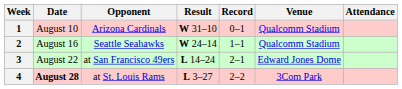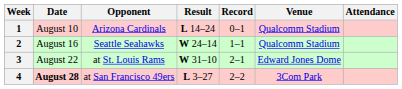(198, 28) W 31–10 -> (198, 28) L 14–24
(129, 60) at San Francisco 49ers -> (129, 60) at St. Louis Rams
(198, 60) L 14–24 -> (198, 60) W 31–10
(129, 76) at St. Louis Rams -> (129, 76) at San Francisco 49ers
